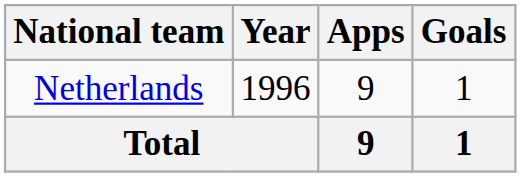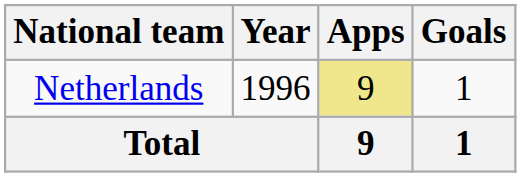(366, 87) no background -> (366, 87) khaki background
